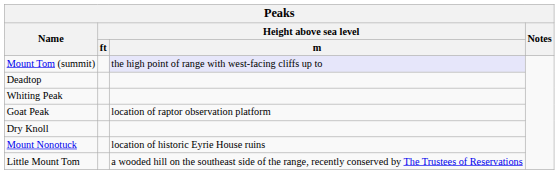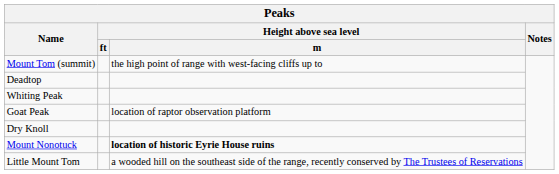(217, 63) lavender background -> (217, 63) no background
(188, 145) normal -> (193, 145) bold
